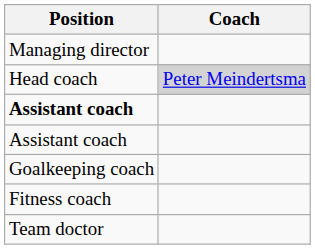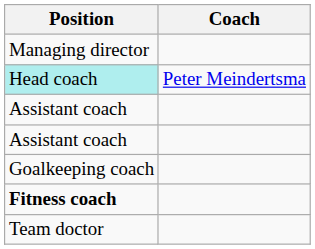(53, 79) no background -> (53, 79) paleturquoise background
(234, 79) lightgrey background -> (234, 79) no background
(71, 109) bold -> (68, 109) normal
(60, 199) normal -> (63, 199) bold
